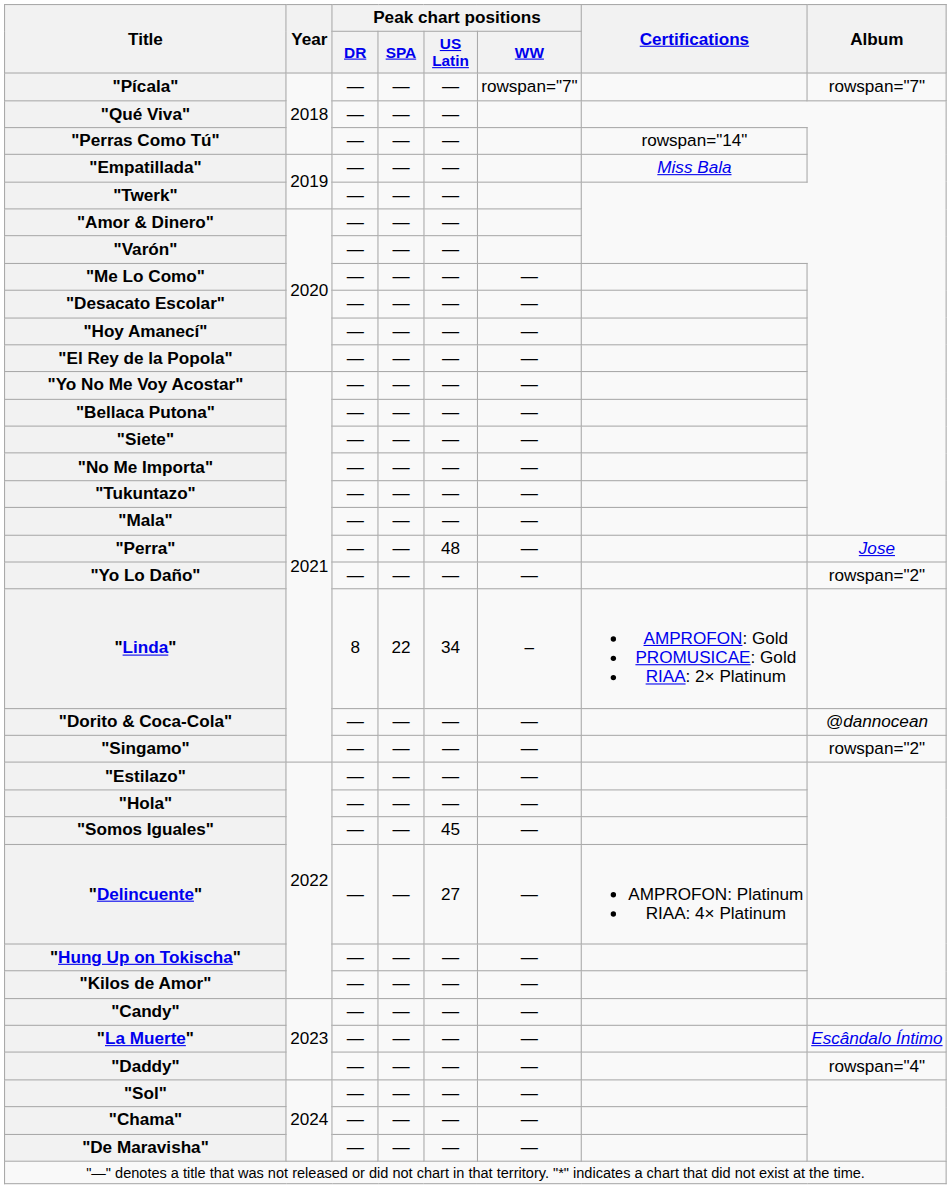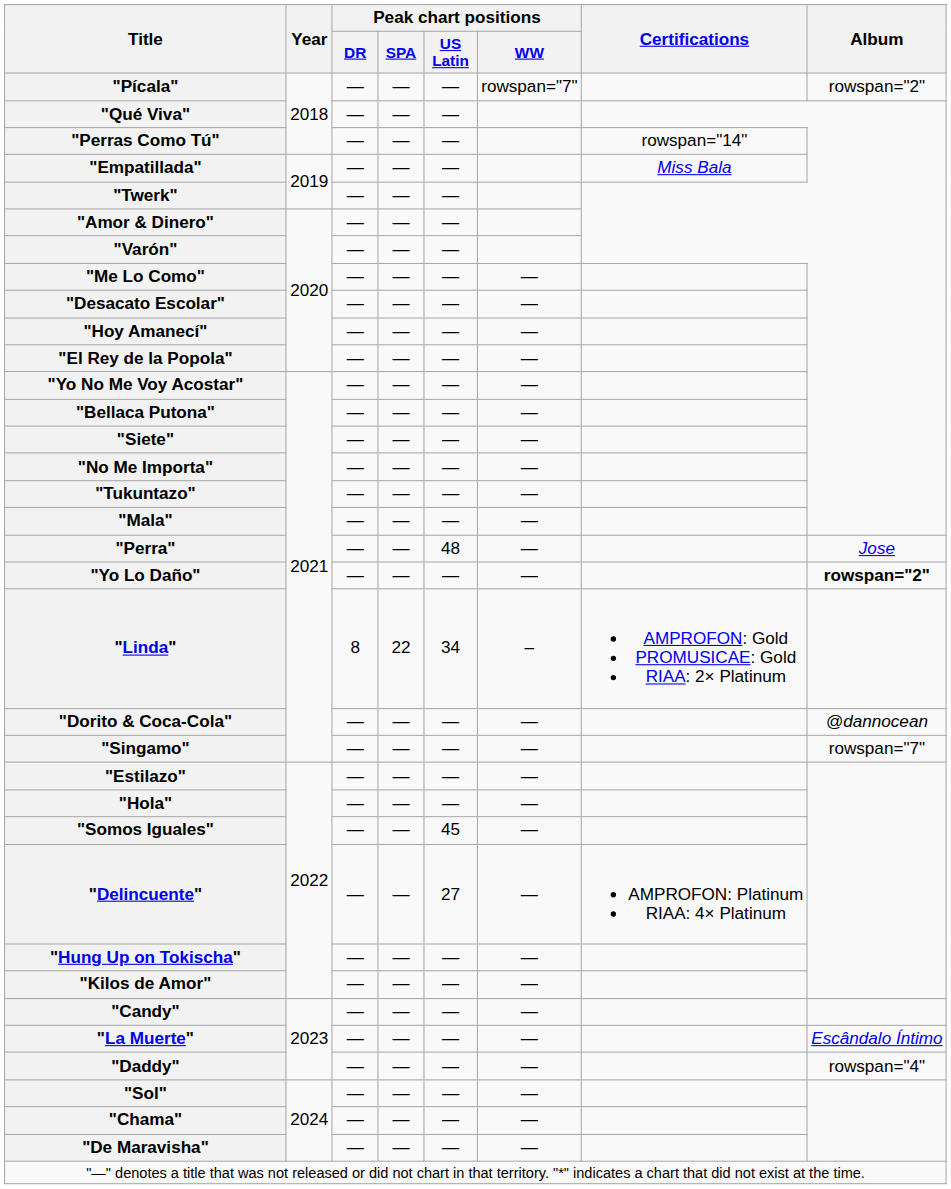(877, 86) rowspan="7" -> (877, 86) rowspan="2"
(877, 575) normal -> (877, 575) bold
(877, 748) rowspan="2" -> (877, 748) rowspan="7"
